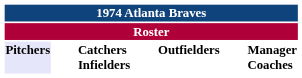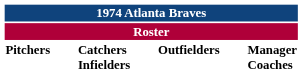(28, 50) lavender background -> (28, 50) no background
